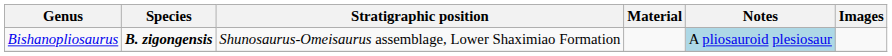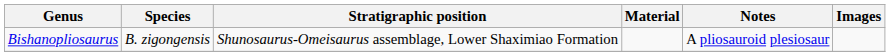(169, 39) bold -> (168, 39) normal
(760, 39) lightblue background -> (758, 39) no background
